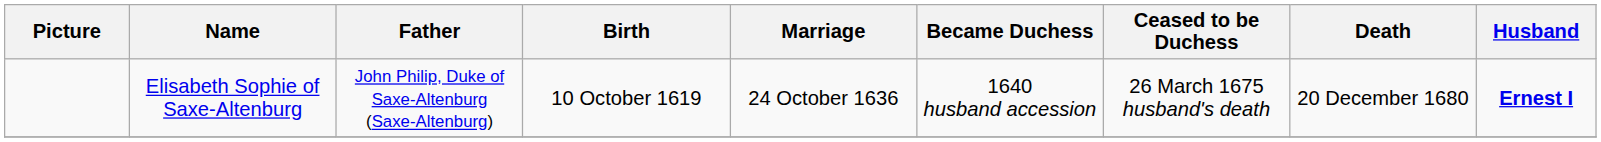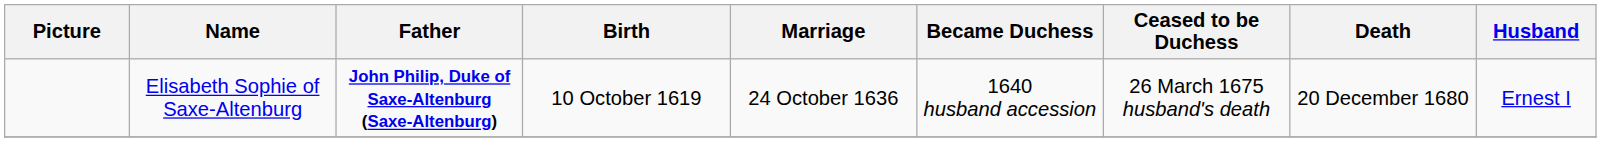(430, 99) normal -> (430, 97) bold
(1536, 97) bold -> (1536, 97) normal
